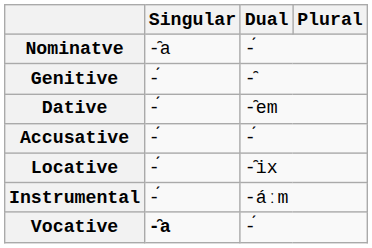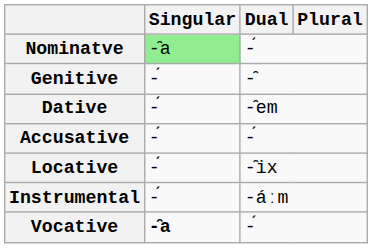(160, 49) no background -> (160, 49) lightgreen background
